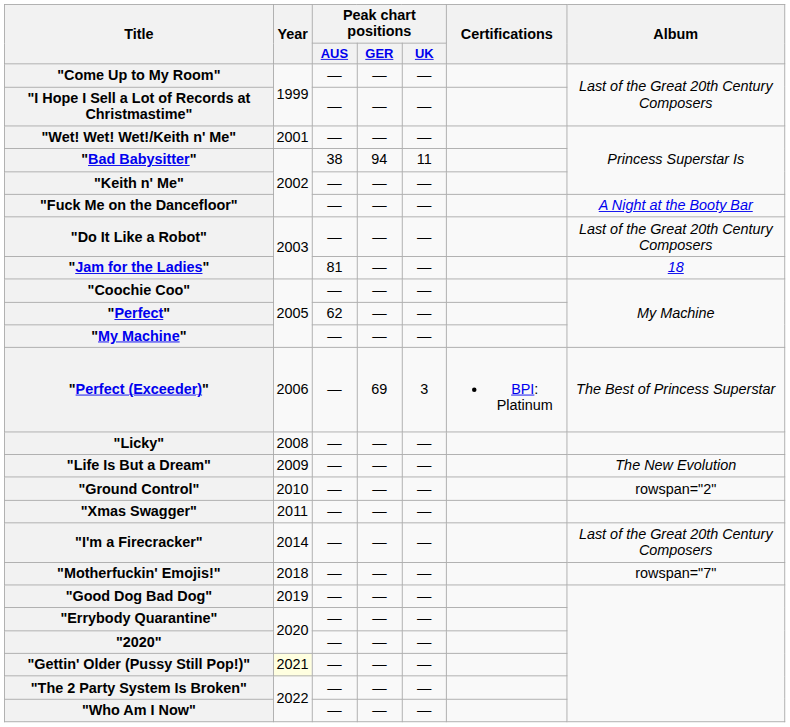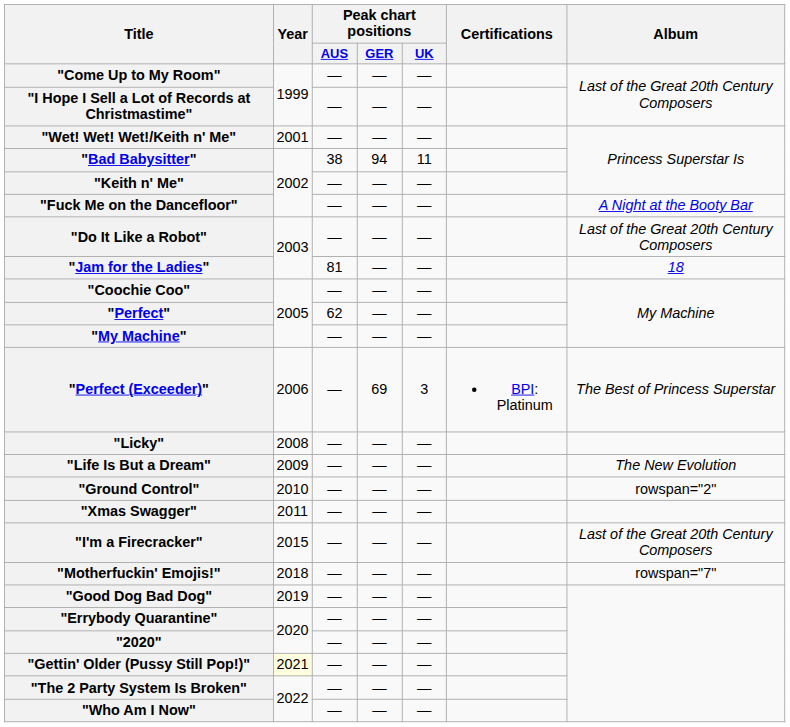(293, 542) 2014 -> (293, 542) 2015
